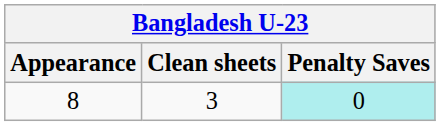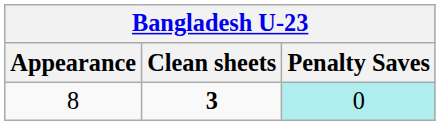(212, 100) normal -> (212, 100) bold
